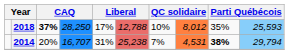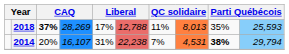(76, 27) 28,250 -> (76, 27) 28,269
(160, 27) 10% -> (160, 27) 11%
(194, 27) 8,012 -> (194, 27) 8,013
(76, 42) 16,707 -> (76, 42) 16,107
(132, 42) 25,238 -> (132, 42) 22,238
